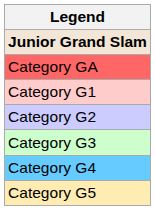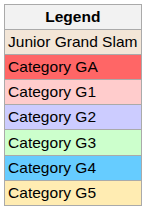(78, 41) bold -> (73, 41) normal
